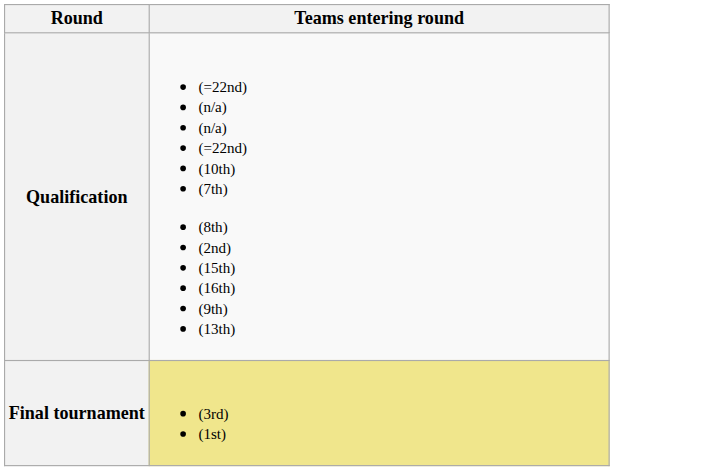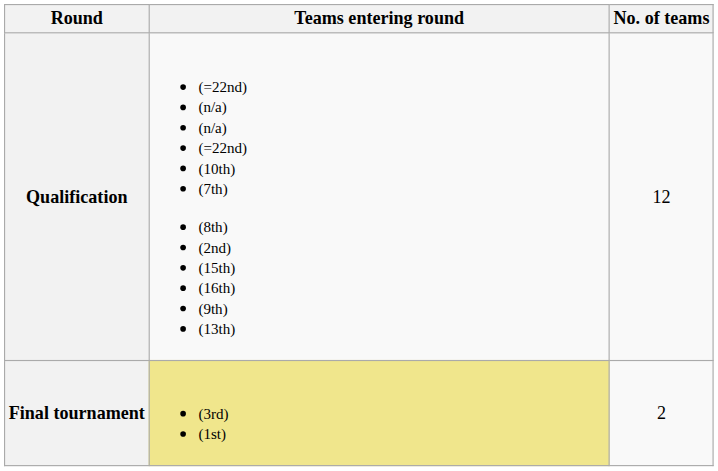+ column: (661, 18)
